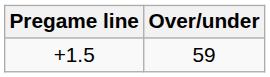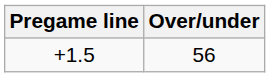(204, 54) 59 -> (204, 54) 56
